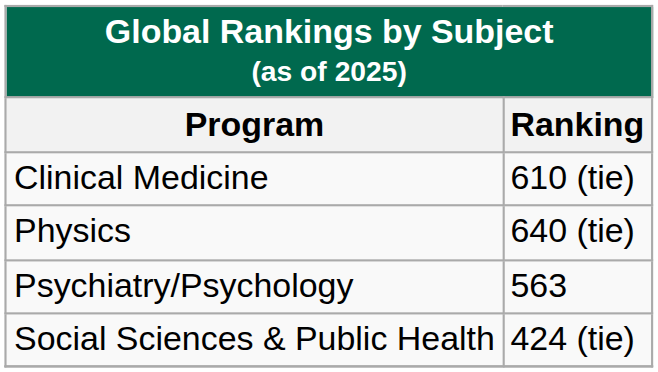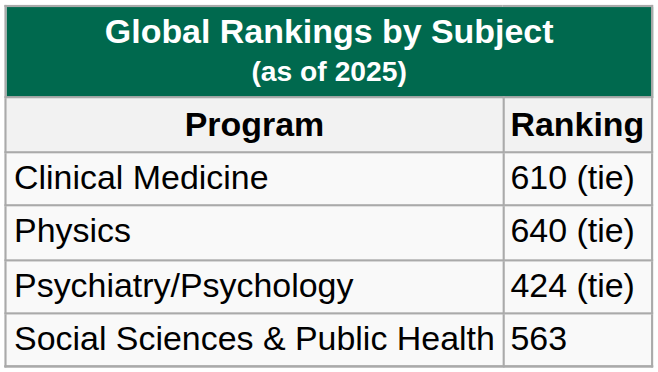(539, 285) 563 -> (573, 285) 424 (tie)
(573, 339) 424 (tie) -> (539, 339) 563
